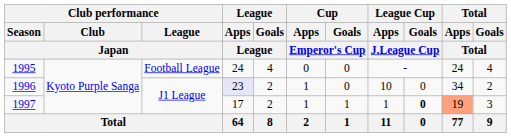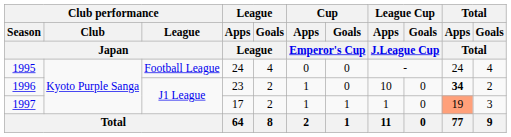(238, 86) lavender background -> (238, 86) no background
(457, 86) normal -> (457, 86) bold
(423, 104) bold -> (423, 104) normal
